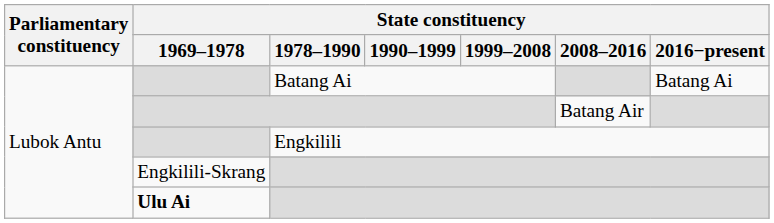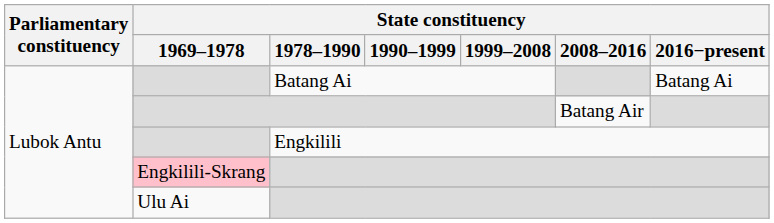(201, 171) no background -> (201, 171) pink background
(164, 202) bold -> (163, 202) normal
